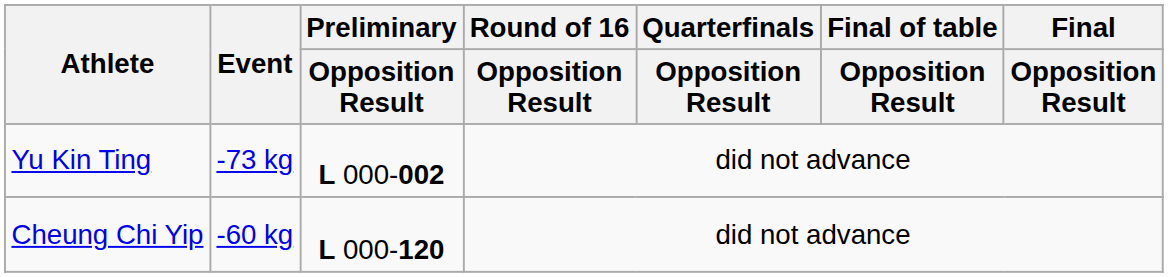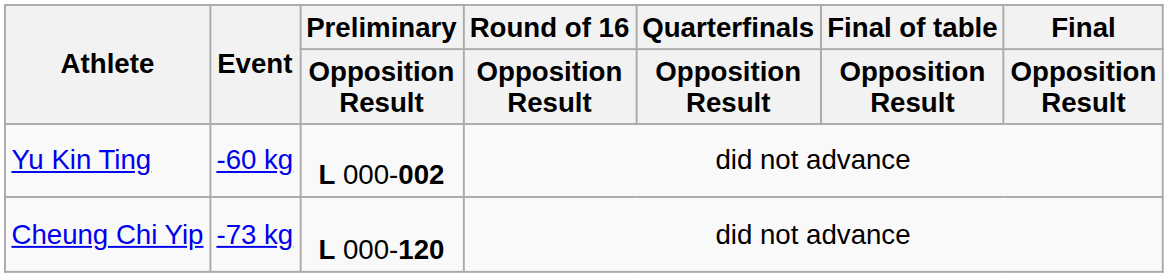(255, 161) -73 kg -> (255, 161) -60 kg
(255, 235) -60 kg -> (255, 235) -73 kg
